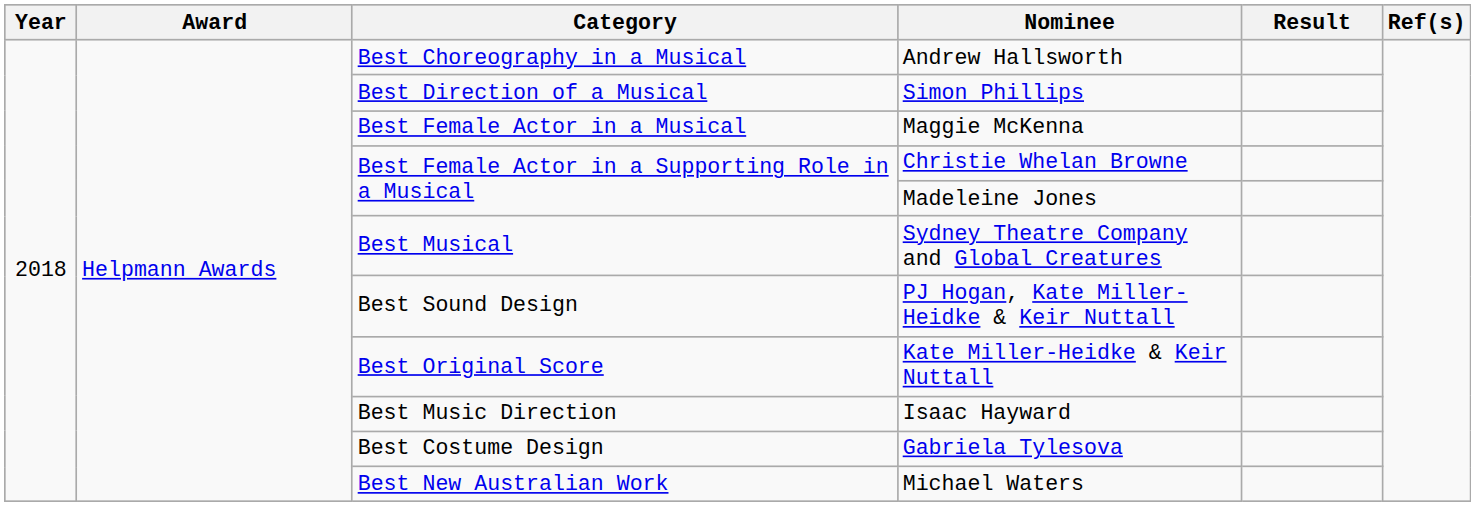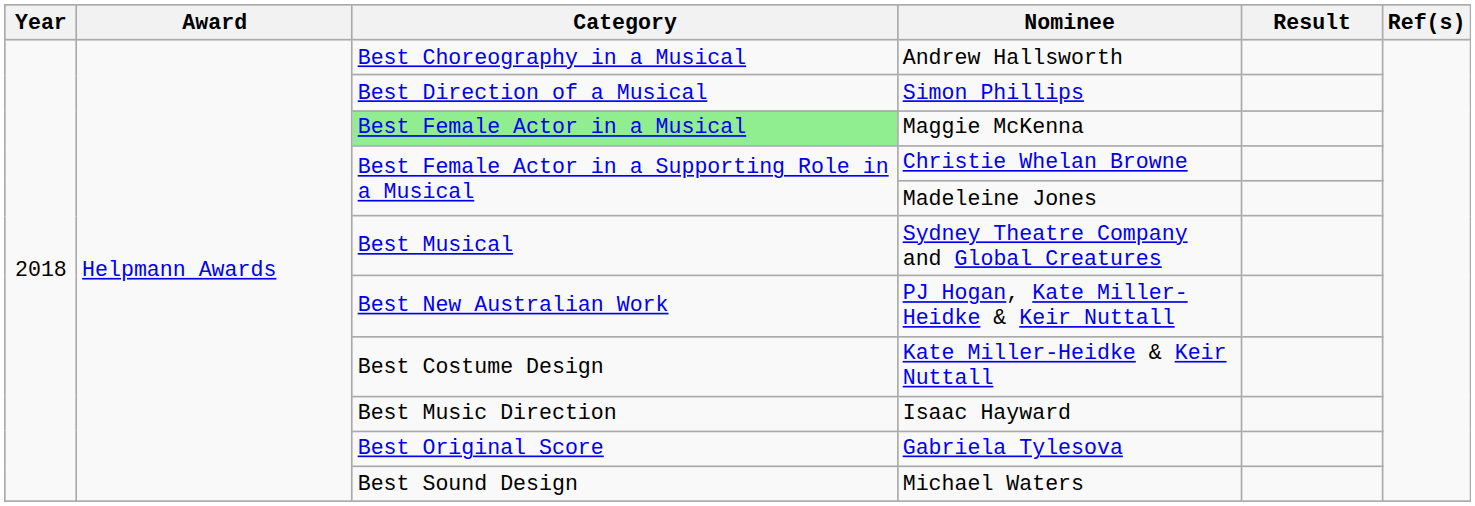(552, 128) no background -> (552, 128) lightgreen background
(468, 306) Best Sound Design -> (513, 306) Best New Australian Work
(481, 366) Best Original Score -> (481, 366) Best Costume Design
(481, 449) Best Costume Design -> (481, 449) Best Original Score
(513, 484) Best New Australian Work -> (468, 484) Best Sound Design
